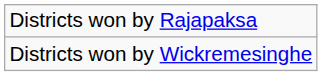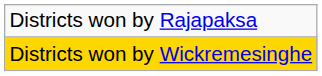(161, 53) no background -> (161, 53) gold background
